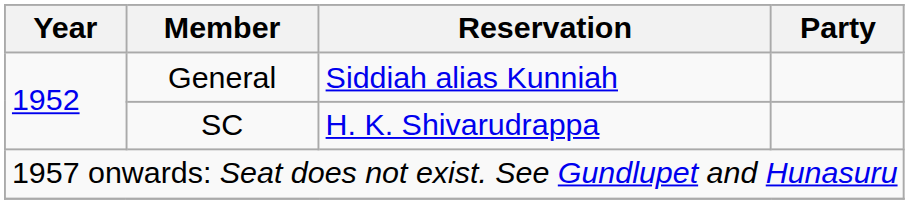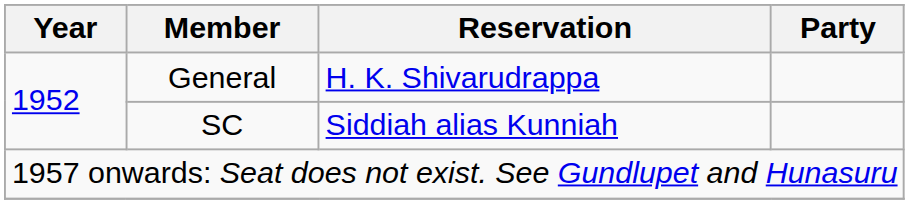(472, 76) Siddiah alias Kunniah -> (462, 76) H. K. Shivarudrappa
(462, 125) H. K. Shivarudrappa -> (472, 125) Siddiah alias Kunniah
